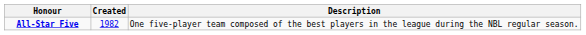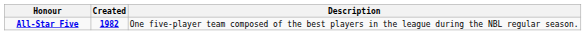(109, 24) normal -> (109, 24) bold
